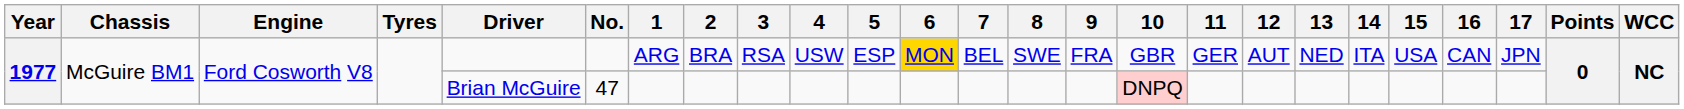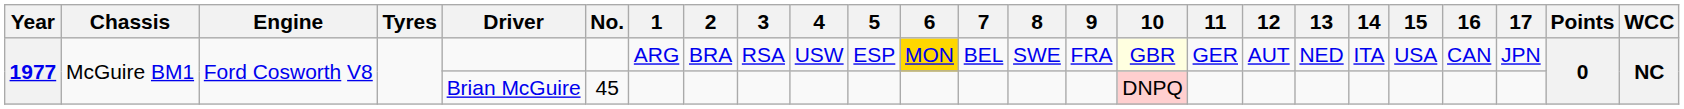(1153, 55) no background -> (1153, 55) lightyellow background
(607, 88) 47 -> (607, 88) 45
